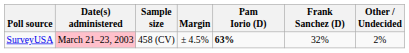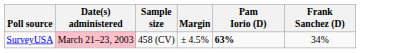- column: (380, 18)
(320, 40) 32% -> (320, 40) 34%
